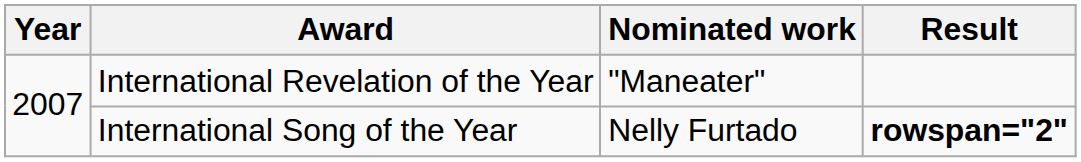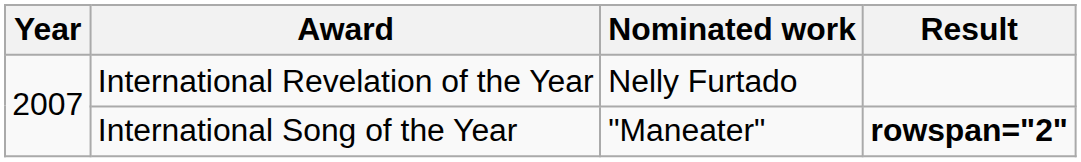(687, 80) "Maneater" -> (703, 80) Nelly Furtado
(703, 130) Nelly Furtado -> (687, 130) "Maneater"
